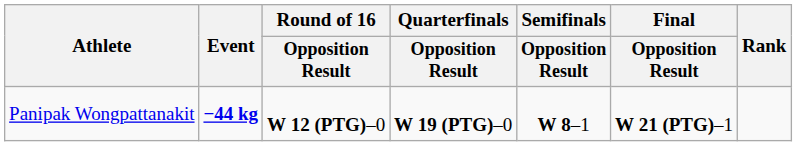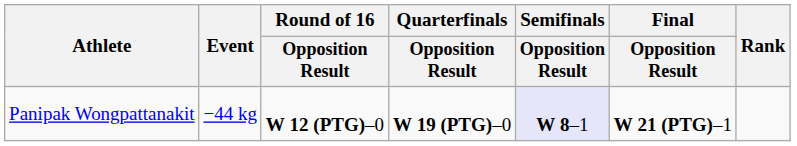(231, 113) bold -> (230, 113) normal
(564, 125) no background -> (562, 125) lavender background
